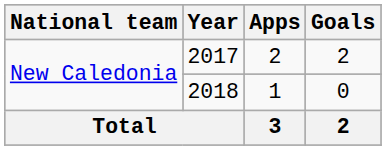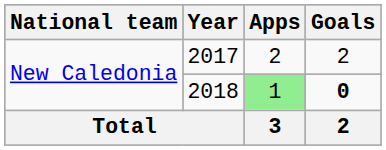(275, 92) no background -> (275, 92) lightgreen background
(343, 92) normal -> (343, 92) bold
